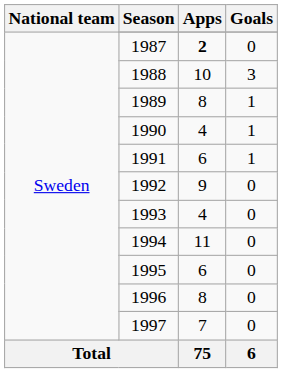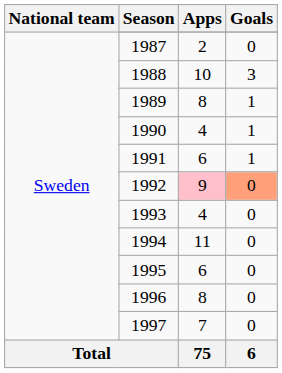(202, 46) bold -> (202, 46) normal
(202, 185) no background -> (202, 185) pink background
(252, 185) no background -> (252, 185) lightsalmon background
